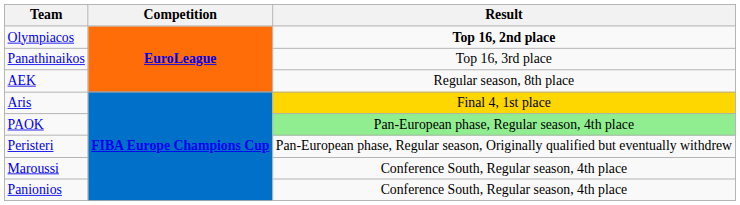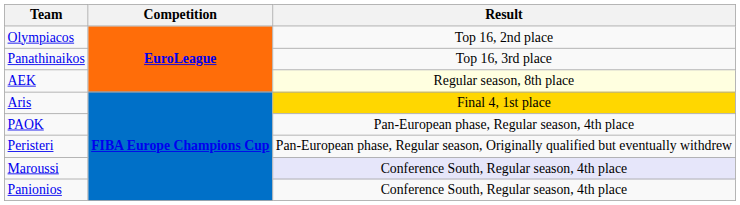(504, 37) bold -> (504, 37) normal
(504, 80) no background -> (504, 80) lightyellow background
(504, 124) lightgreen background -> (504, 124) no background
(504, 168) no background -> (504, 168) lavender background
